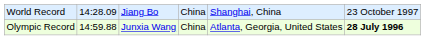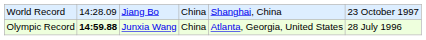(98, 27) normal -> (98, 27) bold
(375, 27) bold -> (375, 27) normal
